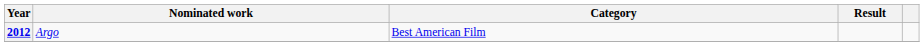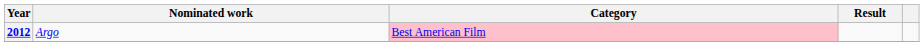(439, 32) no background -> (439, 32) pink background
